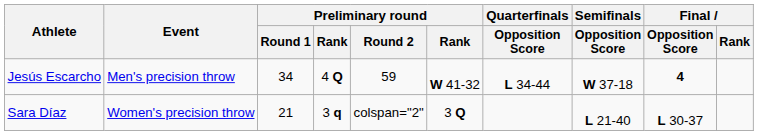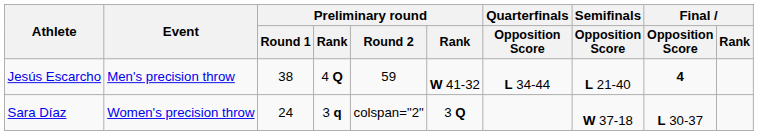(286, 77) 34 -> (286, 77) 38
(608, 85) W 37-18 -> (608, 85) L 21-40
(286, 113) 21 -> (286, 113) 24
(608, 120) L 21-40 -> (608, 120) W 37-18
